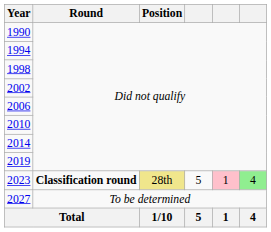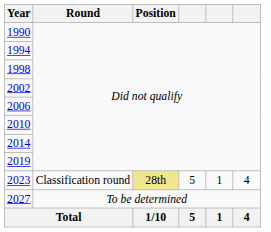(86, 180) bold -> (83, 180) normal
(226, 180) pink background -> (219, 180) no background
(253, 180) lightgreen background -> (247, 180) no background
